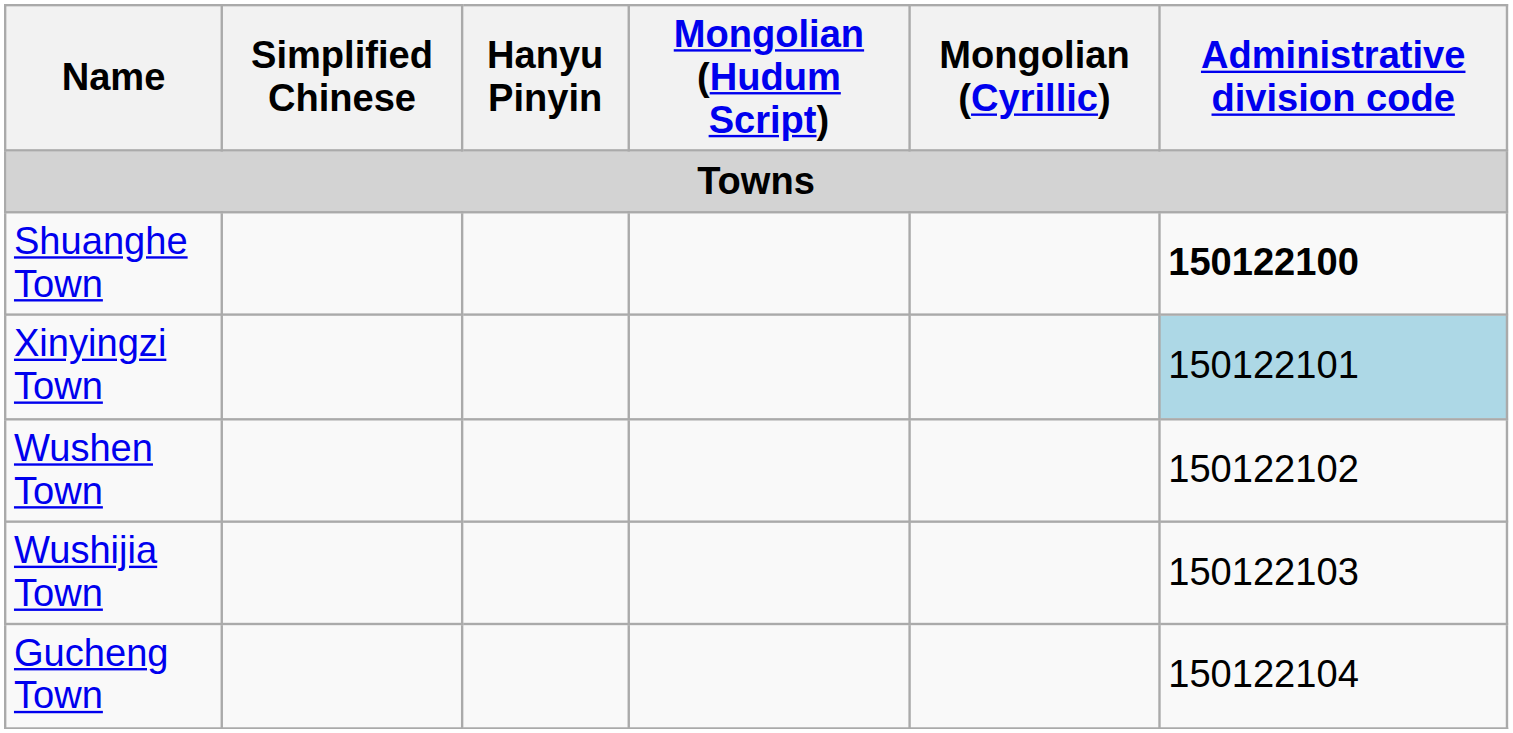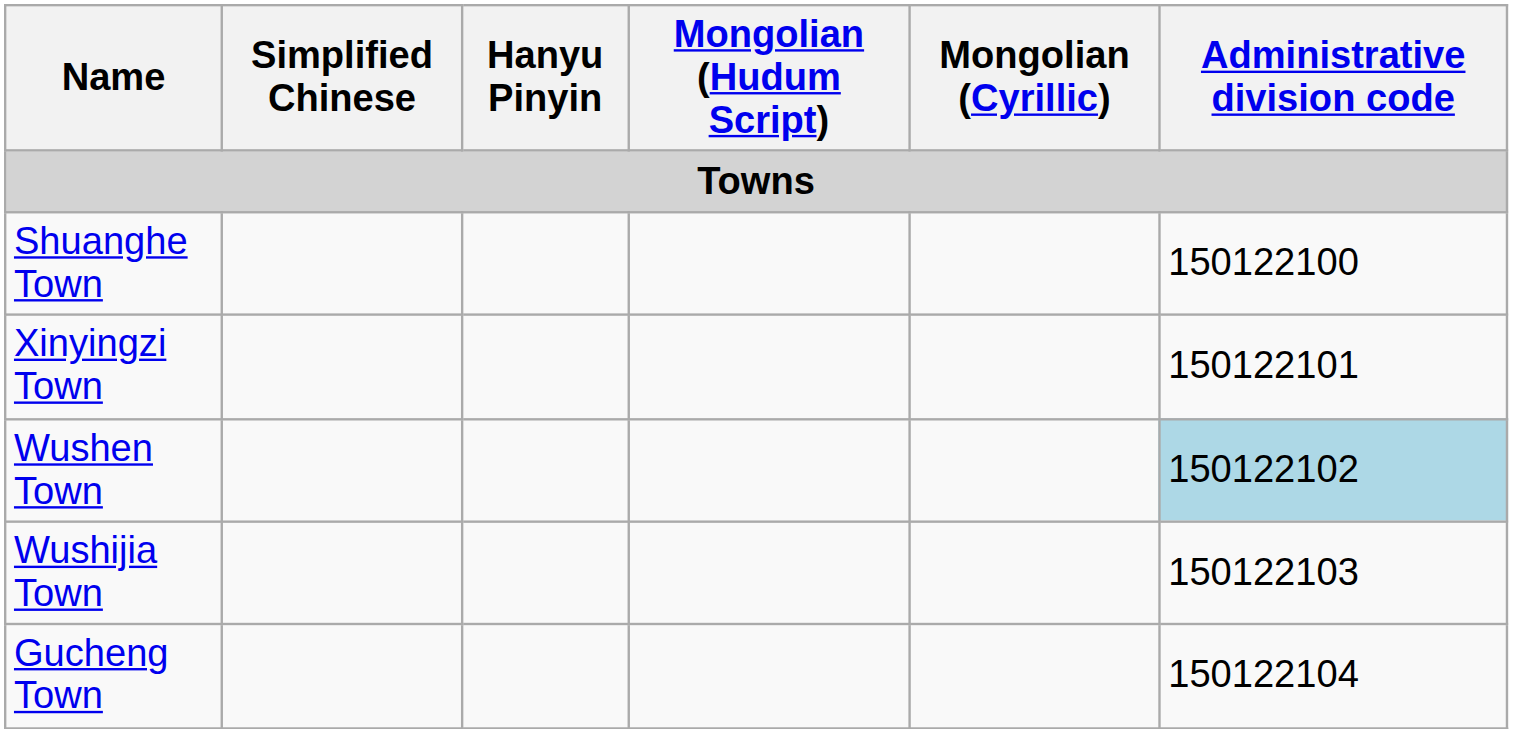(1264, 262) bold -> (1264, 262) normal
(1264, 365) lightblue background -> (1264, 365) no background
(1264, 469) no background -> (1264, 469) lightblue background
